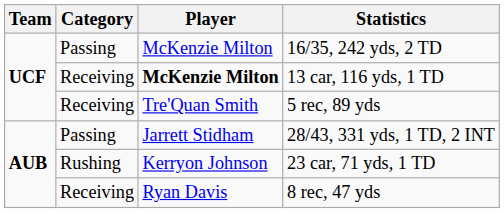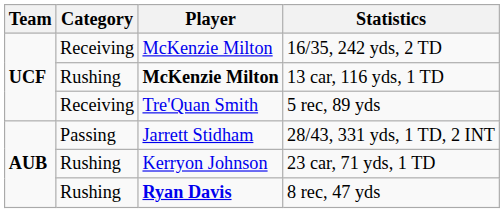(88, 47) Passing -> (97, 47) Receiving
(97, 76) Receiving -> (90, 76) Rushing
(97, 192) Receiving -> (90, 192) Rushing
(185, 192) normal -> (187, 192) bold
